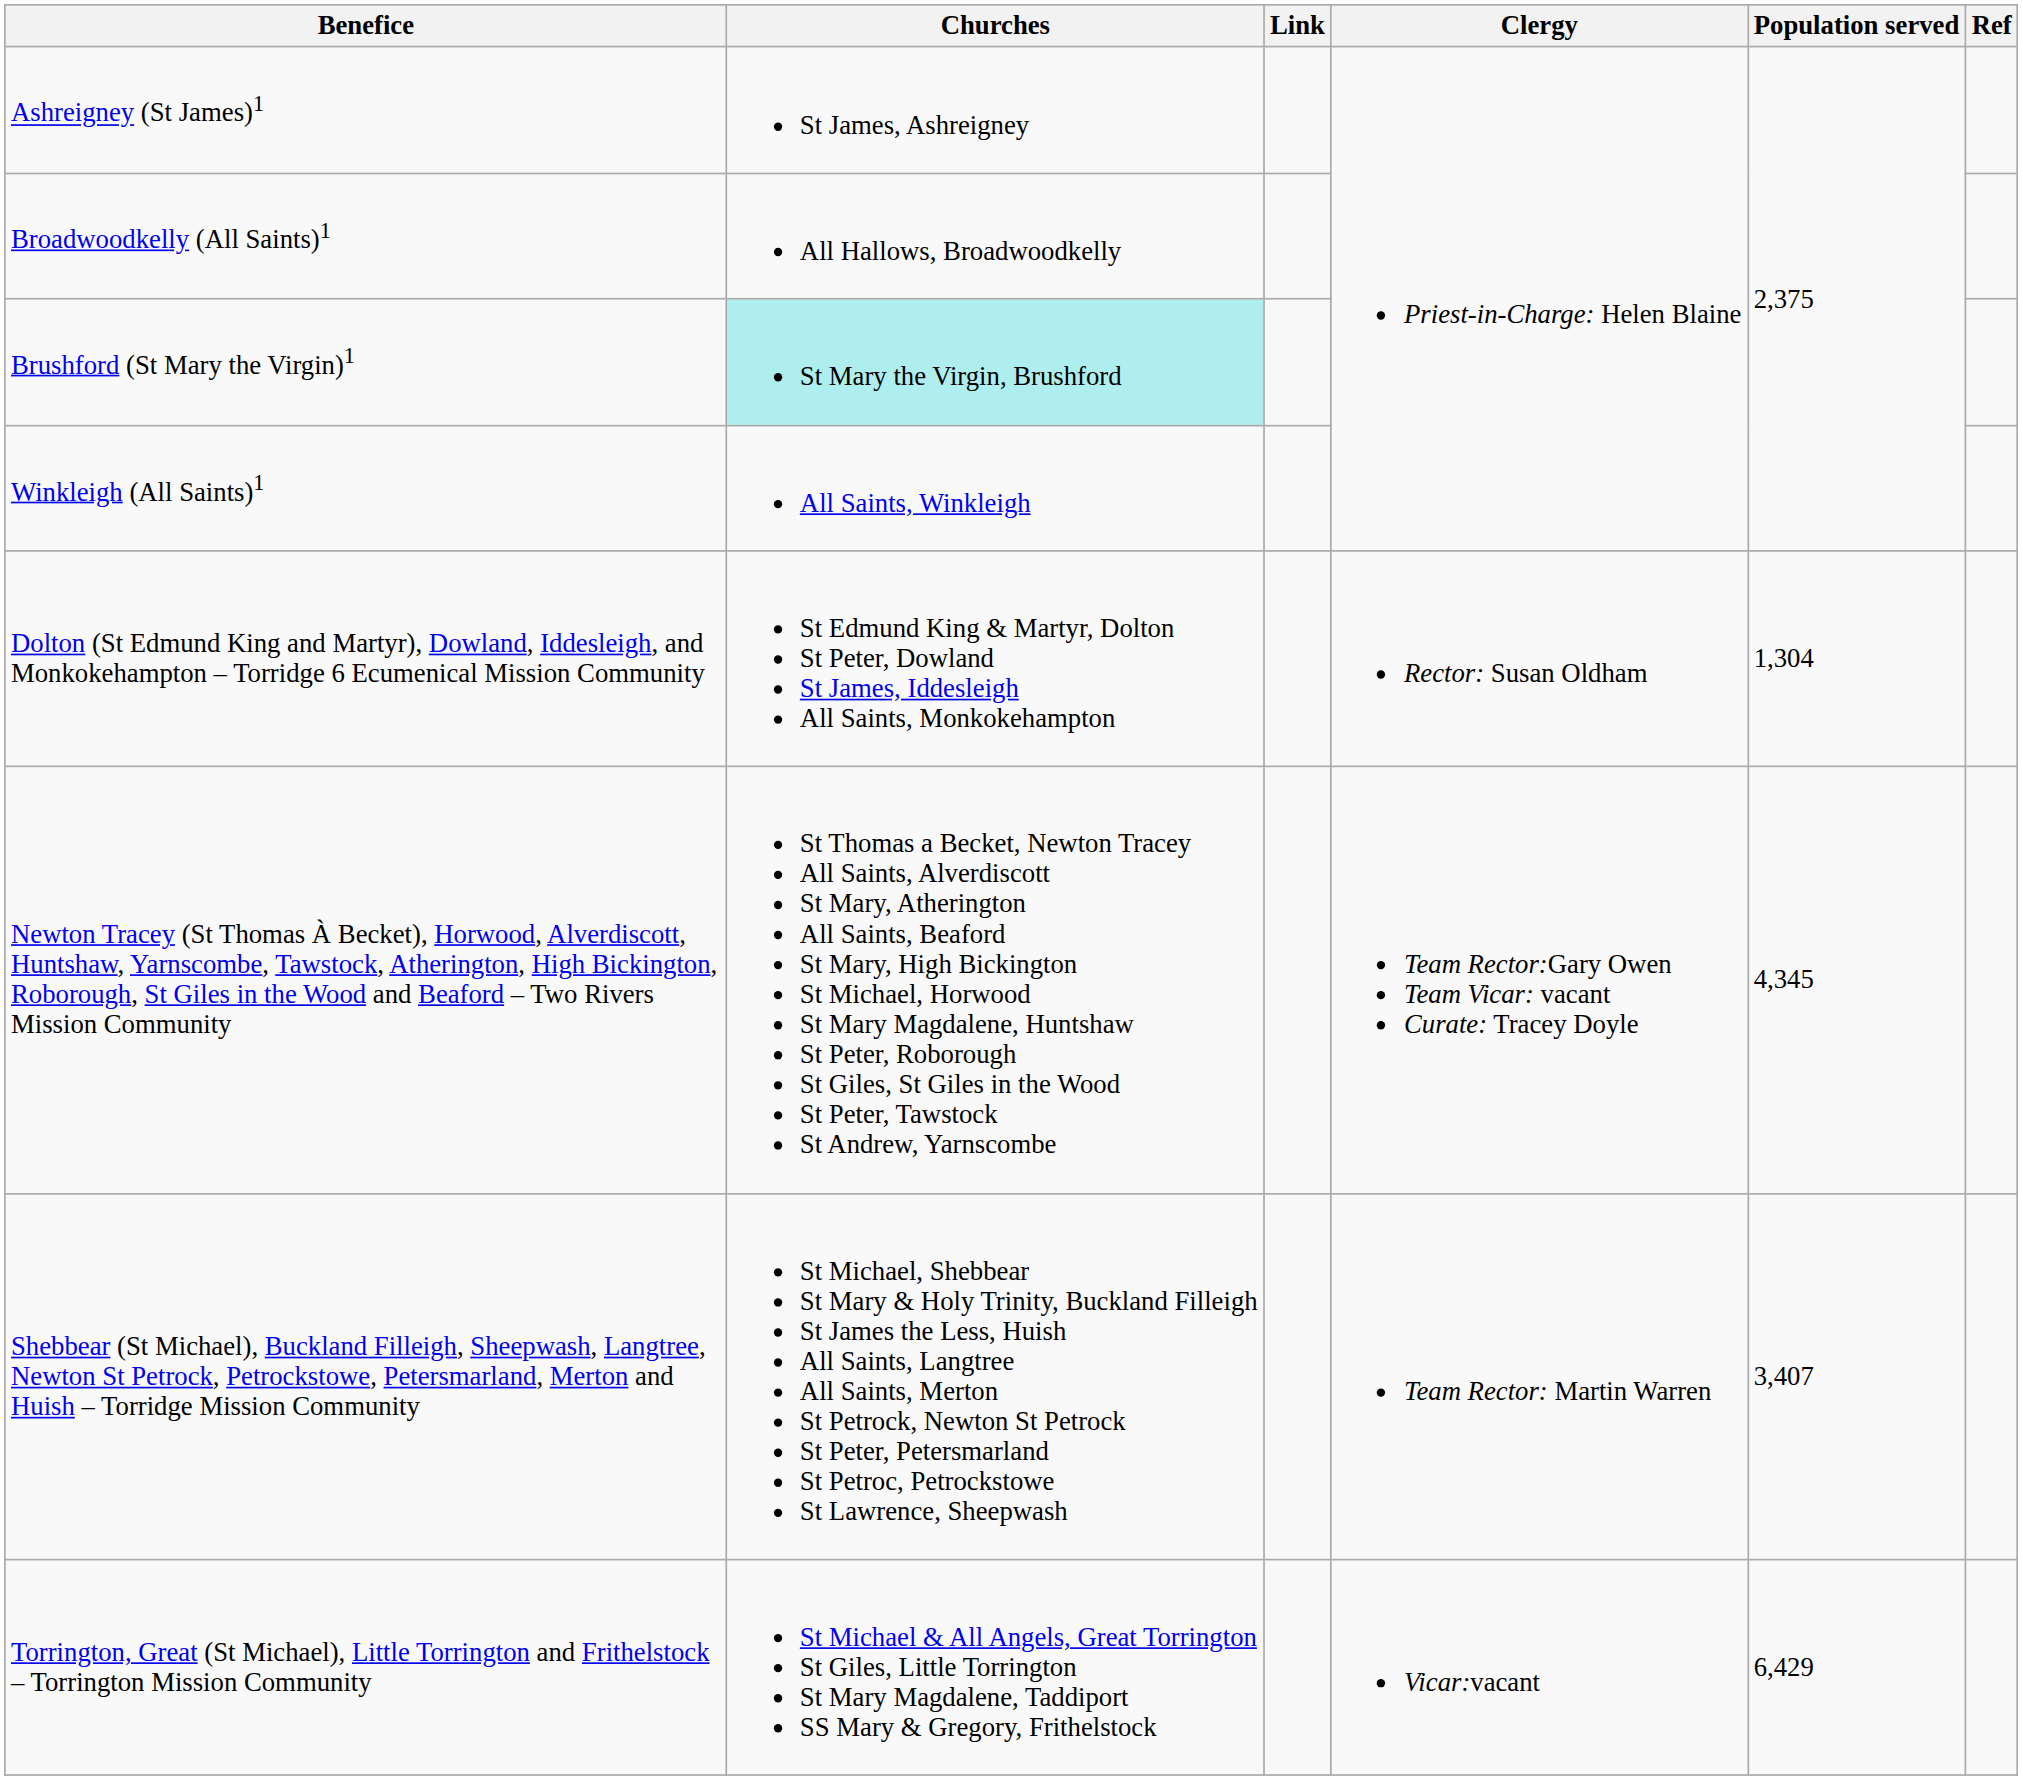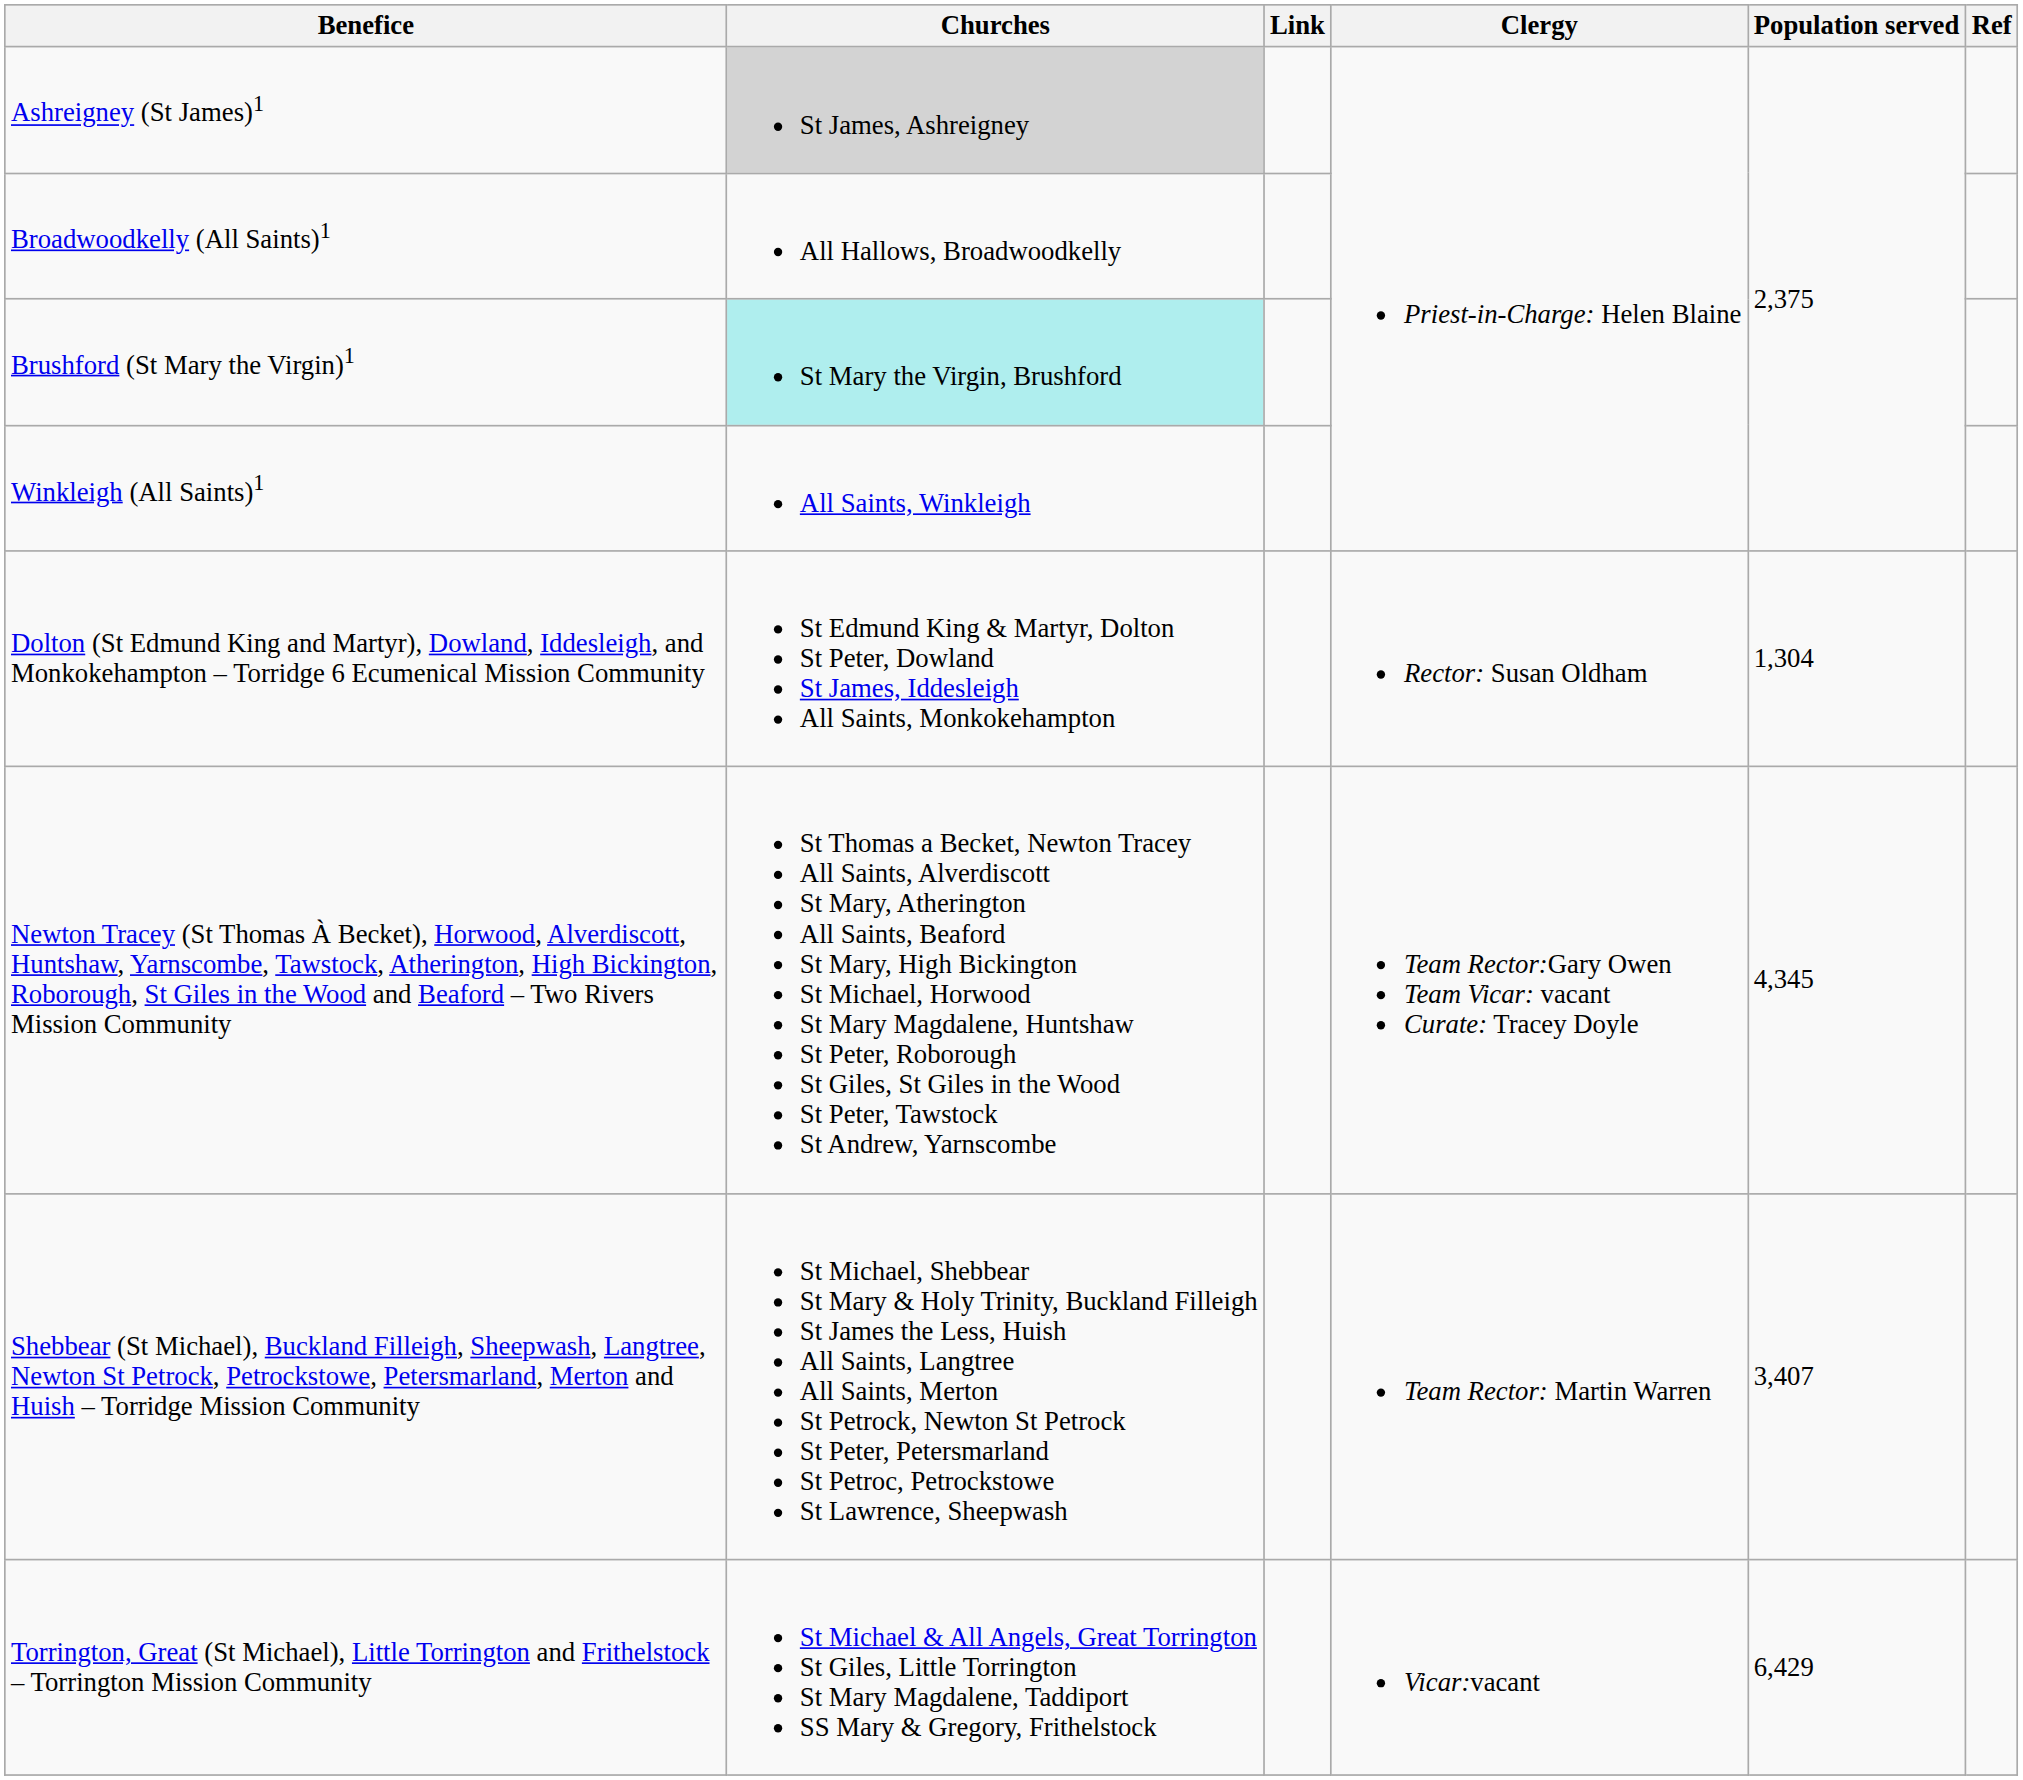(995, 125) no background -> (995, 125) lightgrey background
